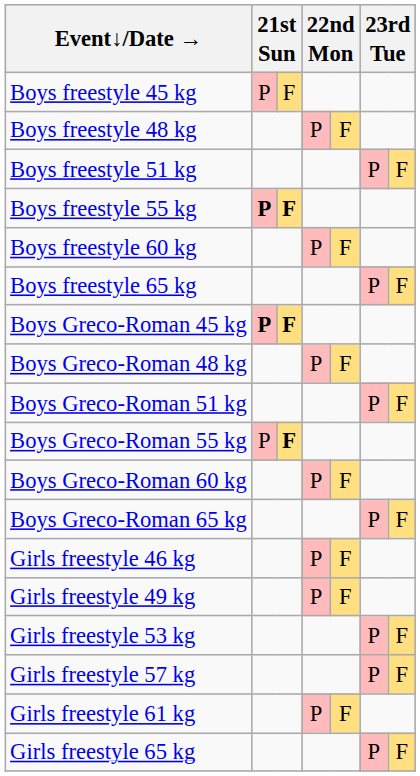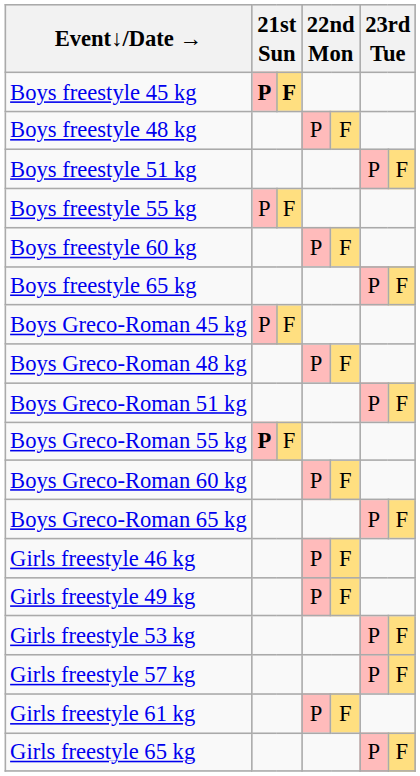(264, 91) normal -> (264, 91) bold
(289, 91) normal -> (289, 91) bold
(264, 208) bold -> (264, 208) normal
(289, 208) bold -> (289, 208) normal
(264, 324) bold -> (264, 324) normal
(289, 324) bold -> (289, 324) normal
(264, 441) normal -> (264, 441) bold
(289, 441) bold -> (289, 441) normal
